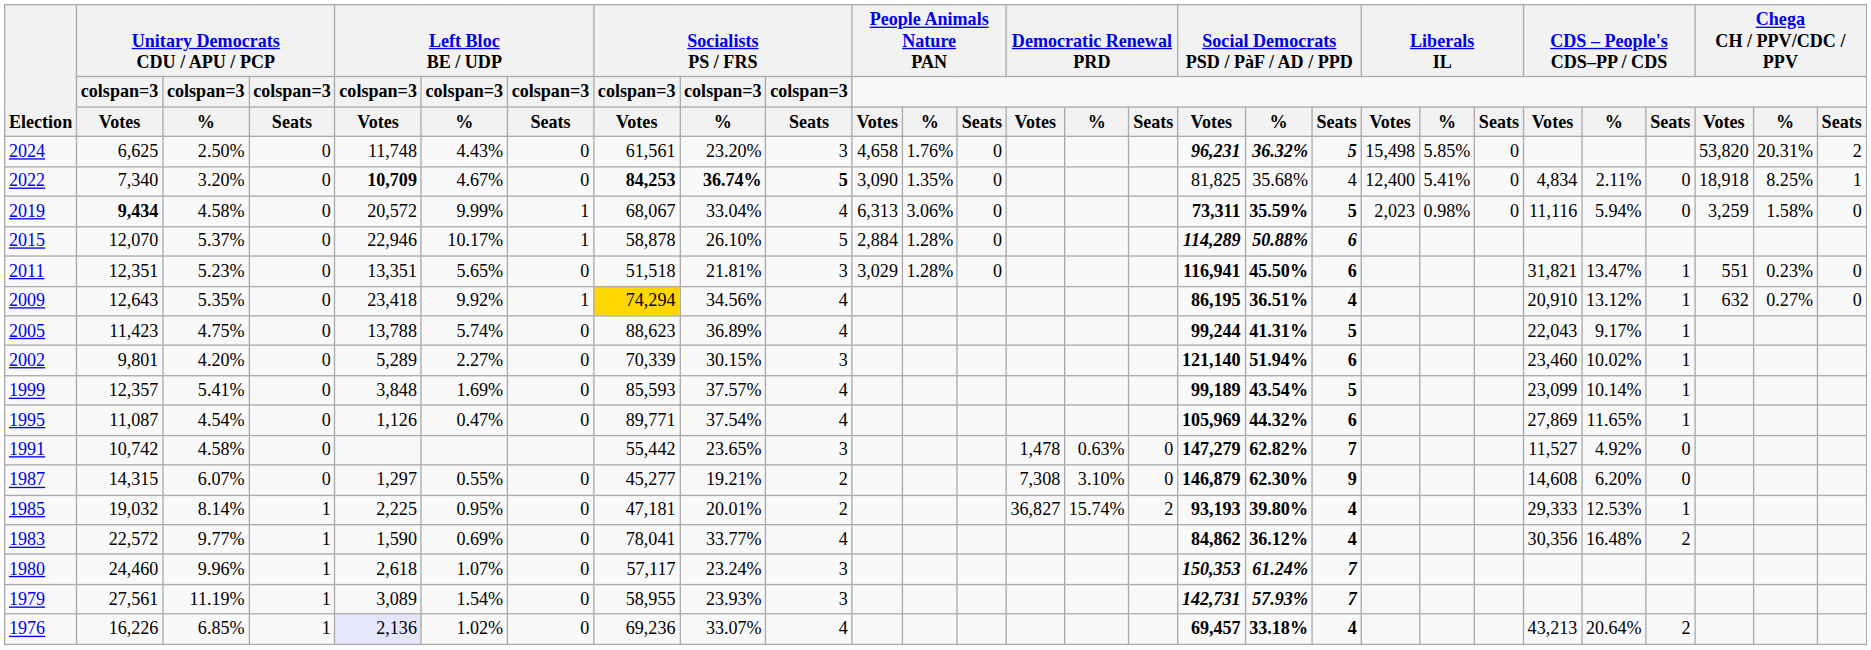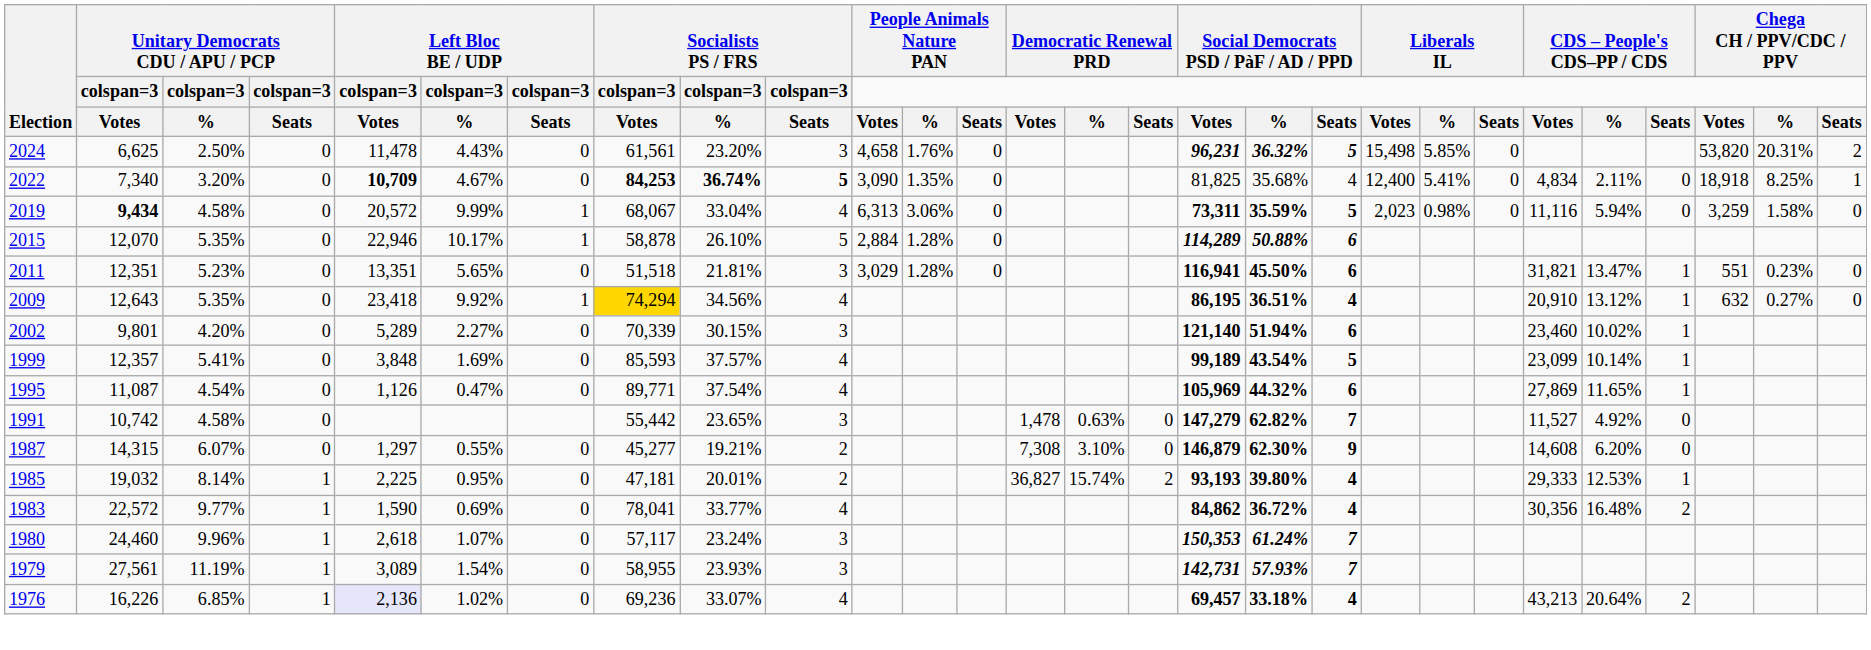(392, 151) 11,748 -> (392, 151) 11,478
(221, 240) 5.37% -> (221, 240) 5.35%
- row: (27, 330)
(1279, 539) 36.12% -> (1279, 509) 36.72%
